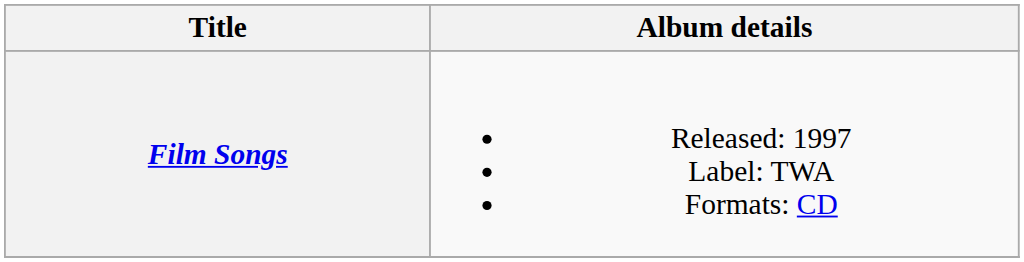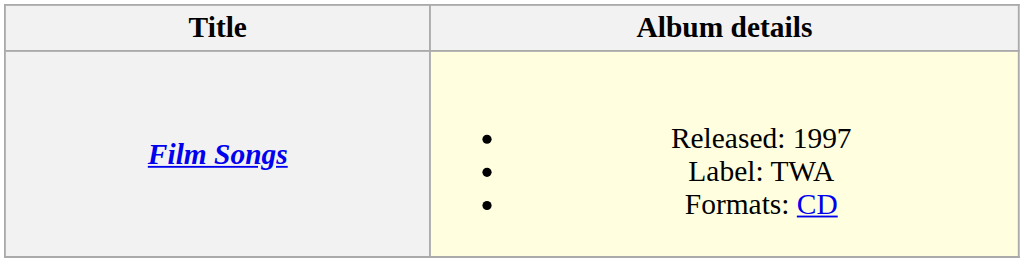(724, 171) no background -> (724, 171) lightyellow background
